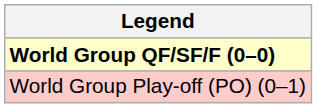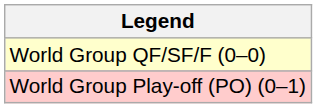(142, 54) bold -> (138, 54) normal
